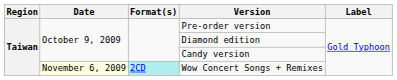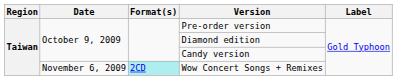(84, 68) lightyellow background -> (84, 68) no background
